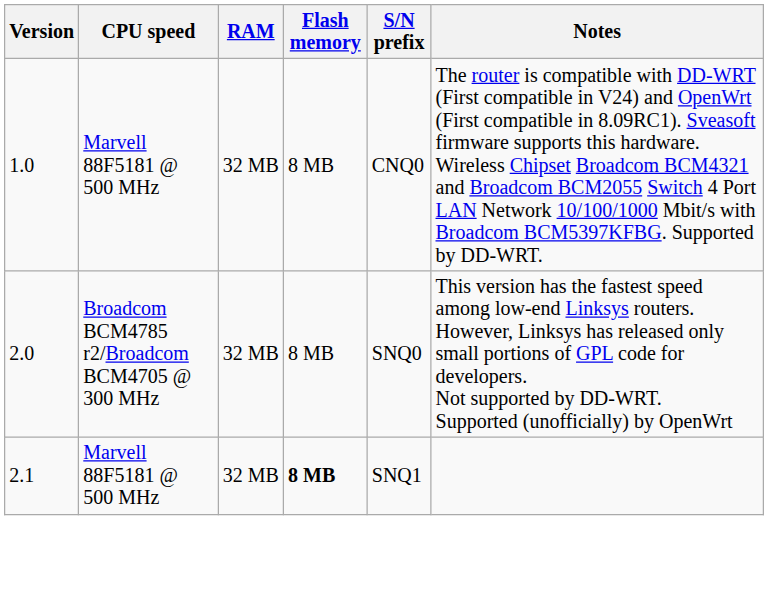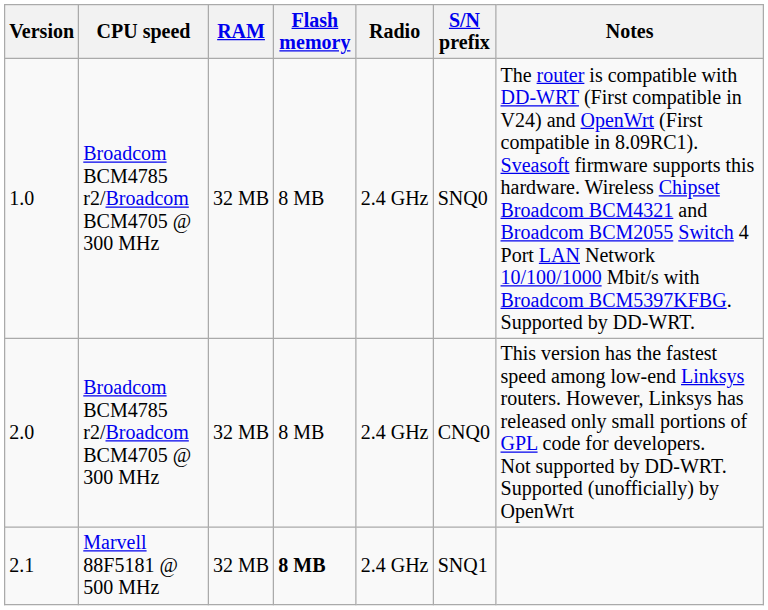+ column: (395, 31)
(131, 164) Marvell 88F5181 @ 500 MHz -> (137, 198) Broadcom BCM4785 r2/Broadcom BCM4705 @ 300 MHz
(398, 164) CNQ0 -> (463, 198) SNQ0
(397, 353) SNQ0 -> (464, 432) CNQ0
